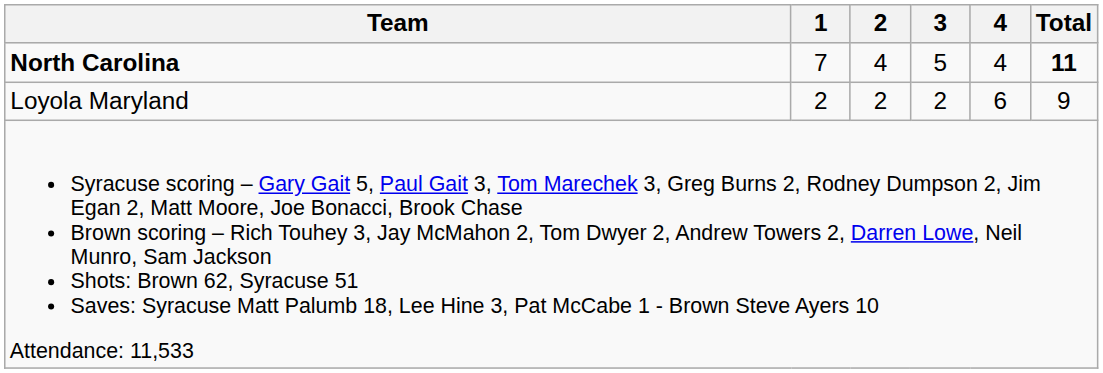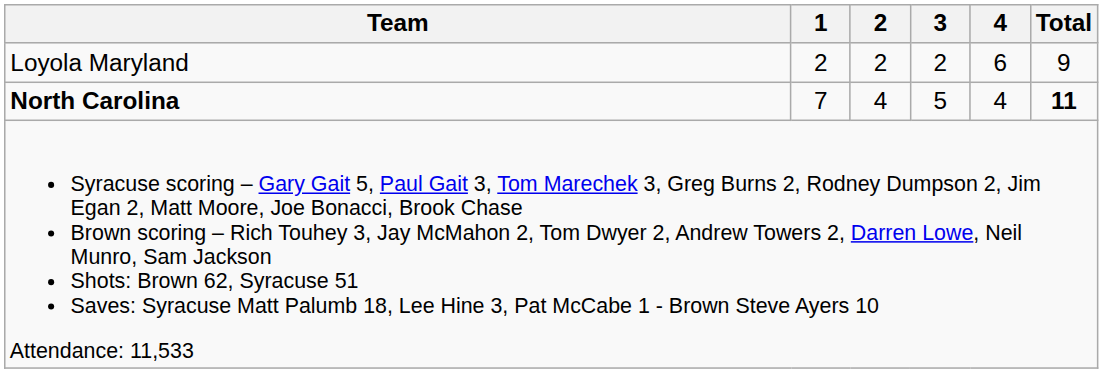rows swapped: (95, 62) <-> (100, 100)
